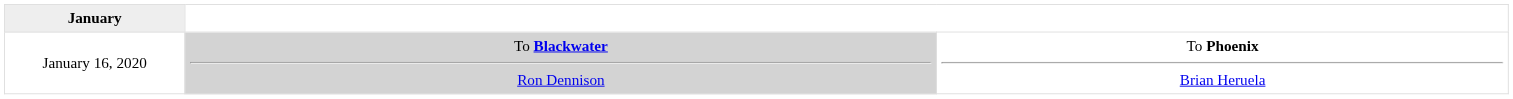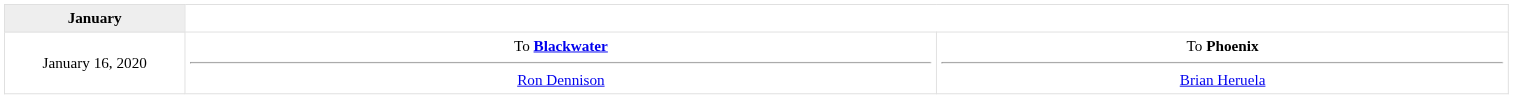(561, 62) lightgrey background -> (561, 62) no background
